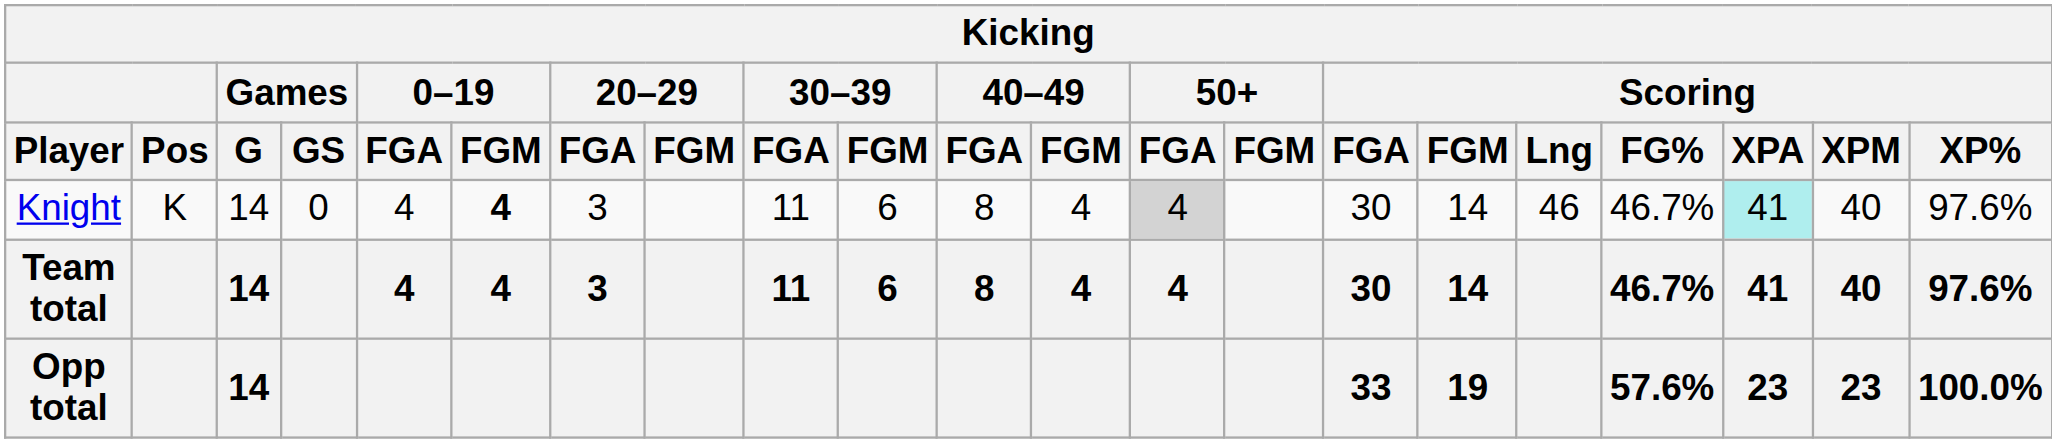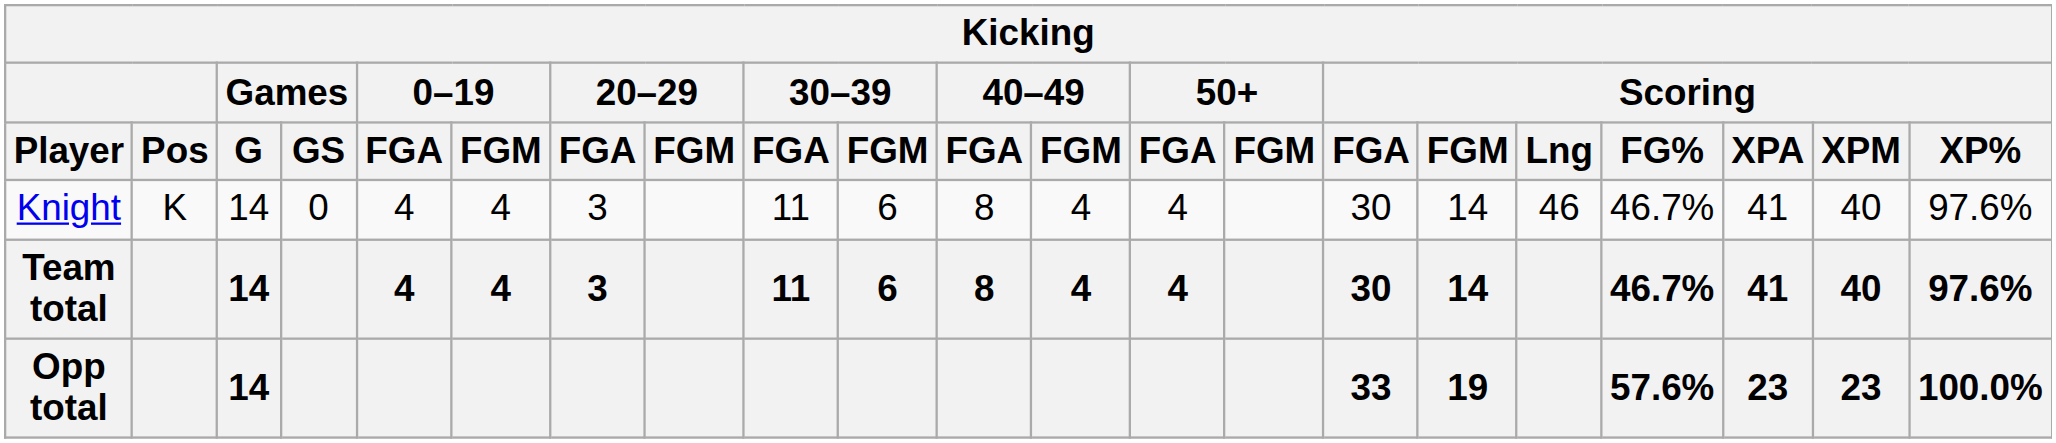(501, 208) bold -> (501, 208) normal
(1178, 208) lightgrey background -> (1178, 208) no background
(1768, 208) paleturquoise background -> (1768, 208) no background
